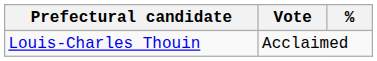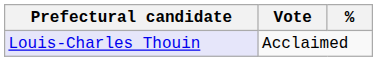(104, 44) no background -> (104, 44) lavender background
